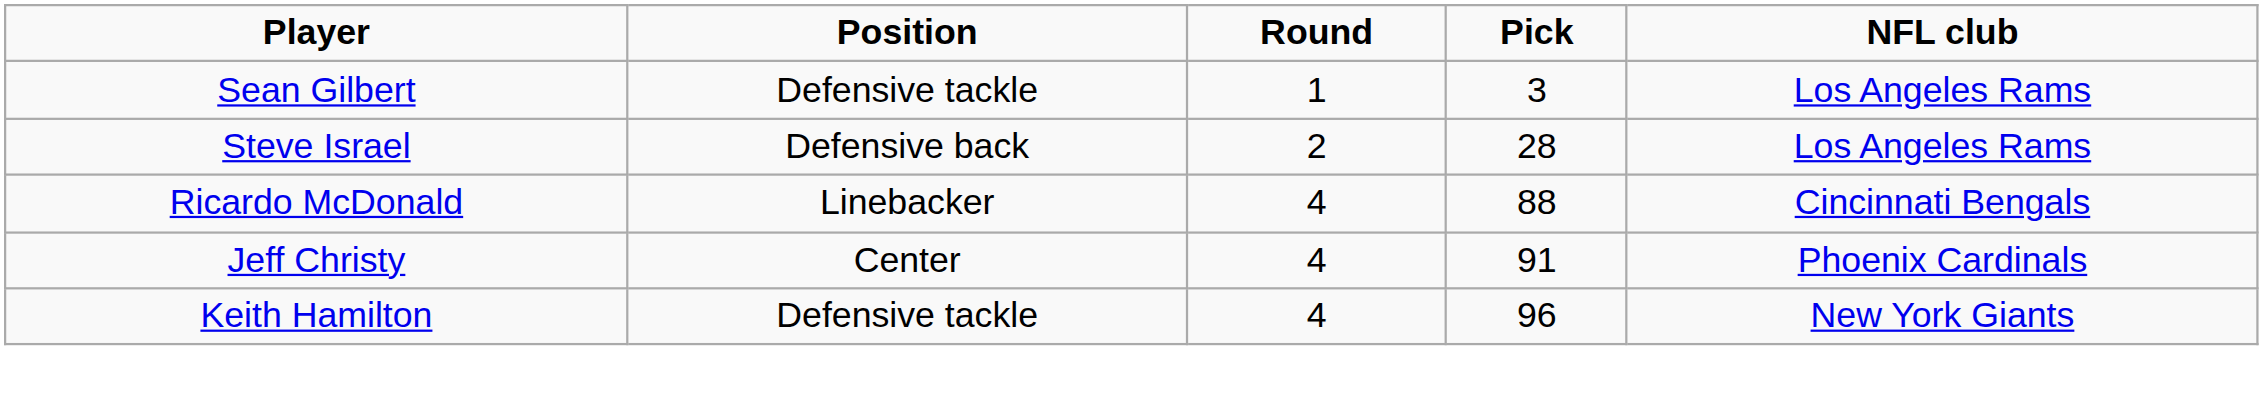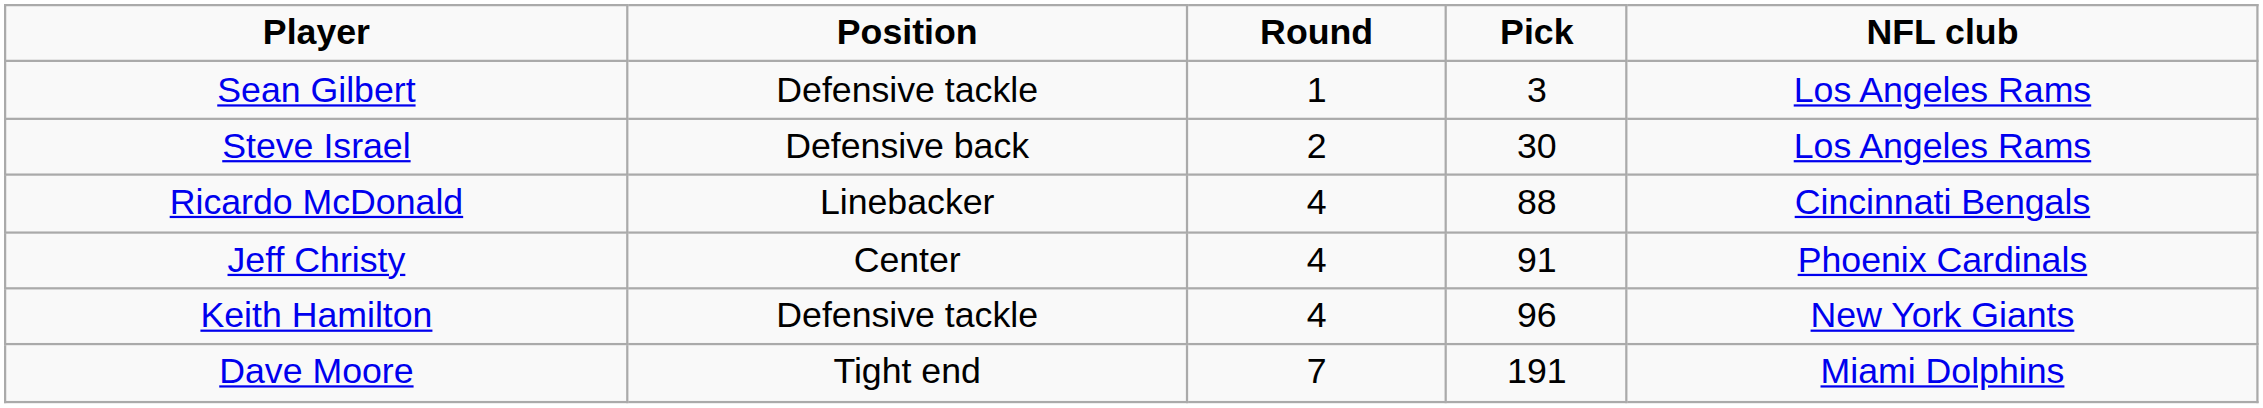(1537, 145) 28 -> (1537, 145) 30
+ row: (316, 372)
